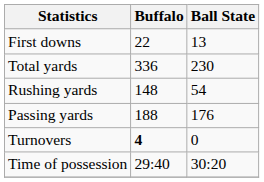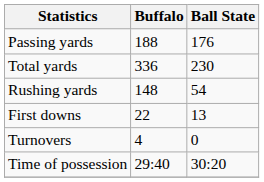rows swapped: (44, 41) <-> (51, 115)
(138, 139) bold -> (138, 139) normal
